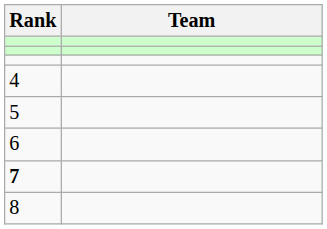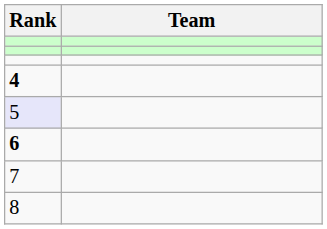(14, 80) normal -> (14, 80) bold
(14, 112) no background -> (14, 112) lavender background
(14, 144) normal -> (14, 144) bold
(14, 176) bold -> (14, 176) normal
